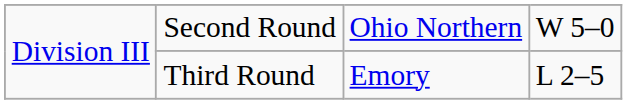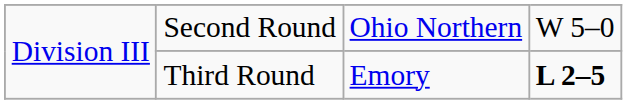(570, 74) normal -> (570, 74) bold
